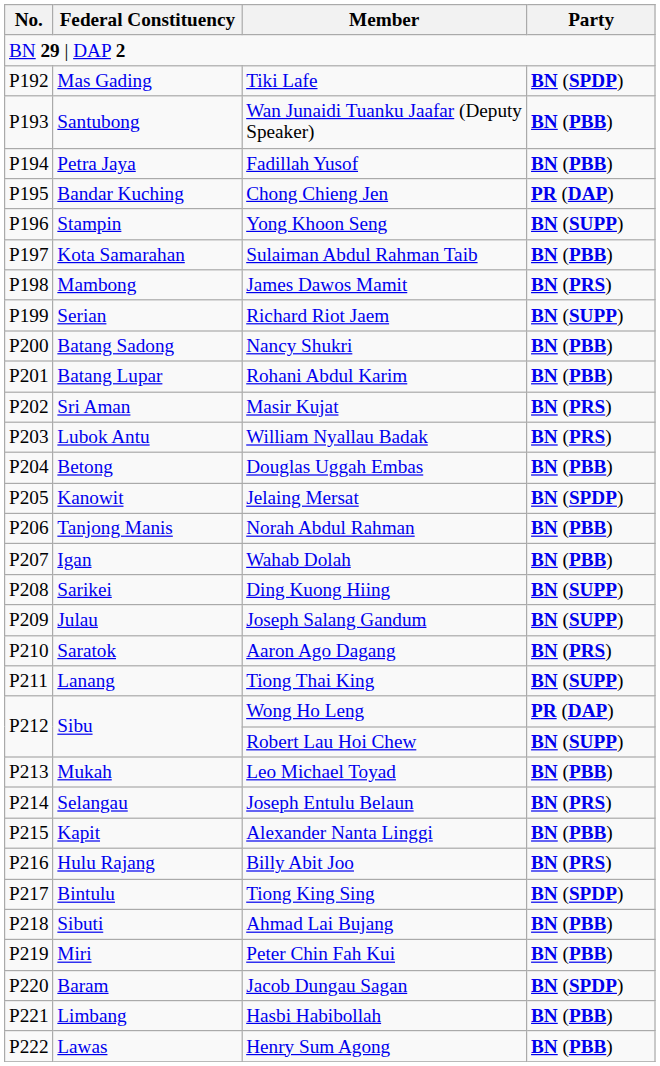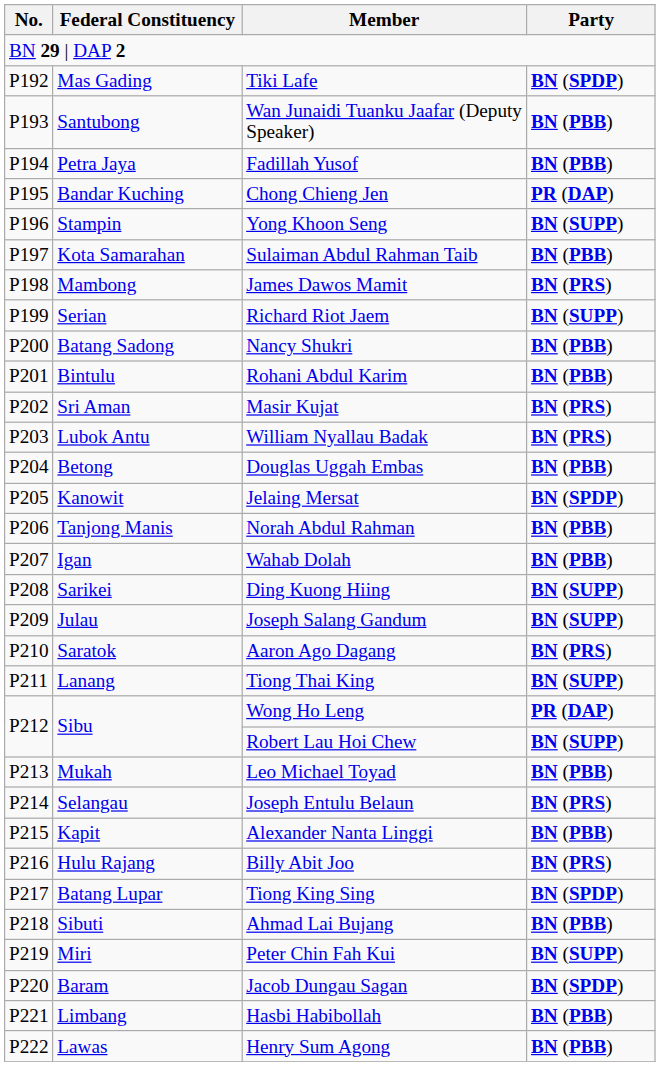(110, 376) Batang Lupar -> (86, 376) Bintulu
(86, 893) Bintulu -> (110, 893) Batang Lupar
(572, 954) BN (PBB) -> (577, 954) BN (SUPP)
